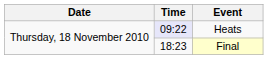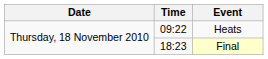(173, 29) lavender background -> (173, 29) no background
